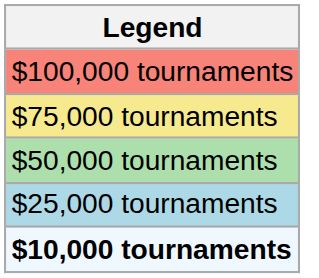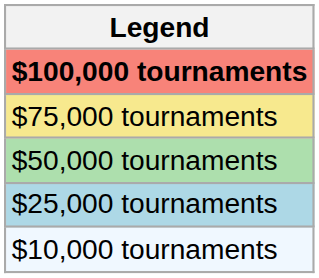(153, 71) normal -> (160, 71) bold
(152, 249) bold -> (145, 249) normal
